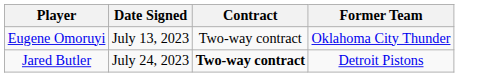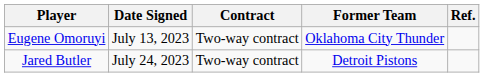+ column: (463, 15)
(250, 60) bold -> (247, 60) normal
